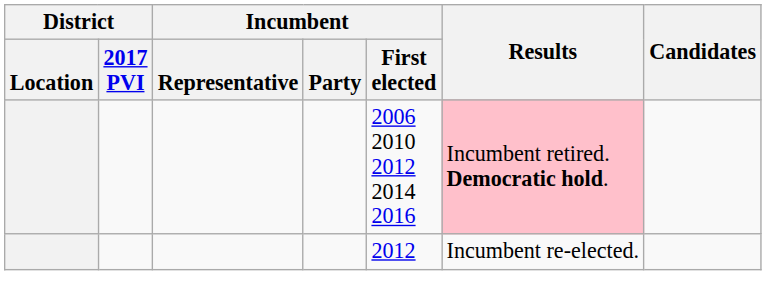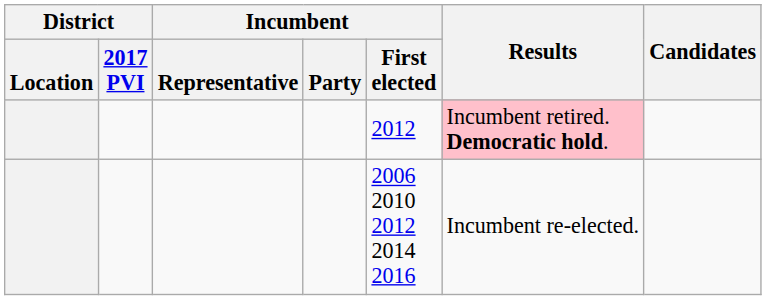(394, 166) 2006 2010 2012 2014 2016 -> (394, 129) 2012
(394, 251) 2012 -> (394, 226) 2006 2010 2012 2014 2016
